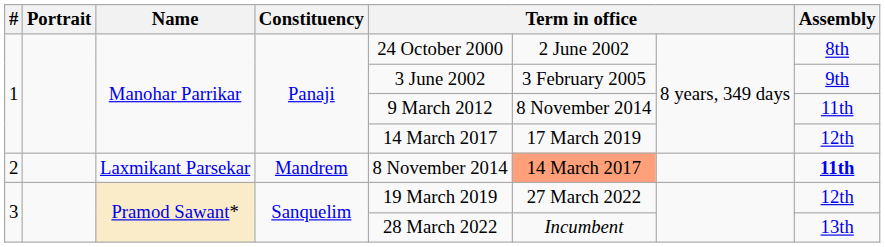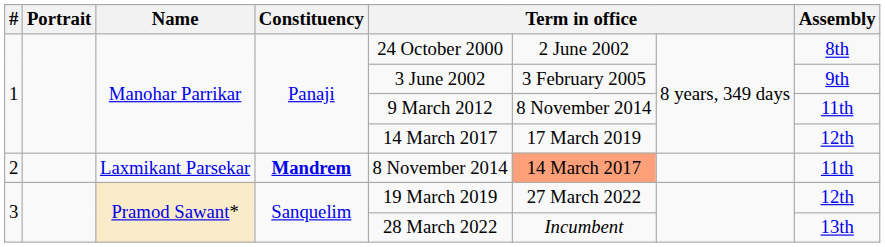(311, 167) normal -> (311, 167) bold
(837, 167) bold -> (837, 167) normal
